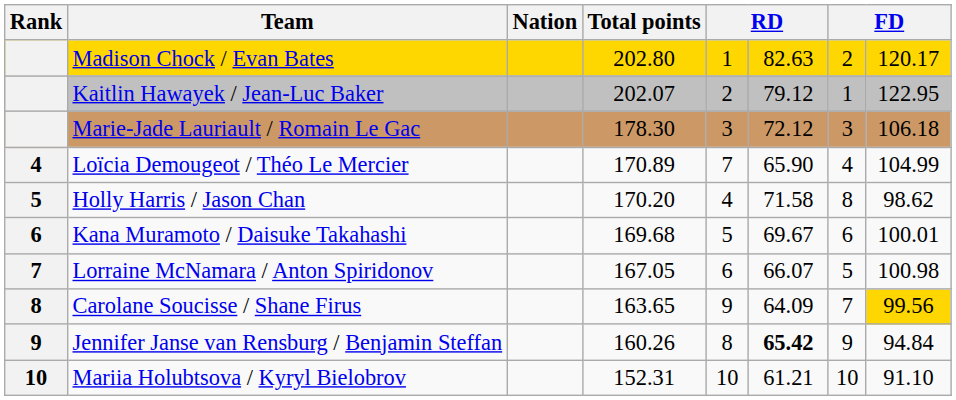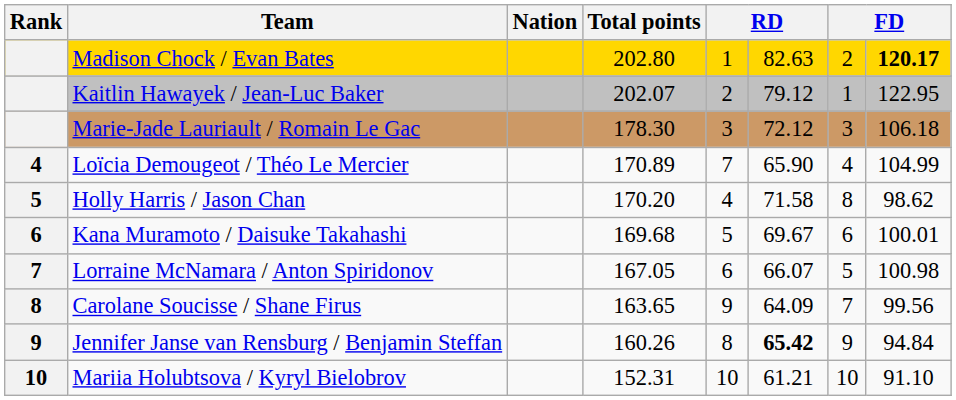(908, 57) normal -> (908, 57) bold
(908, 306) gold background -> (908, 306) no background
